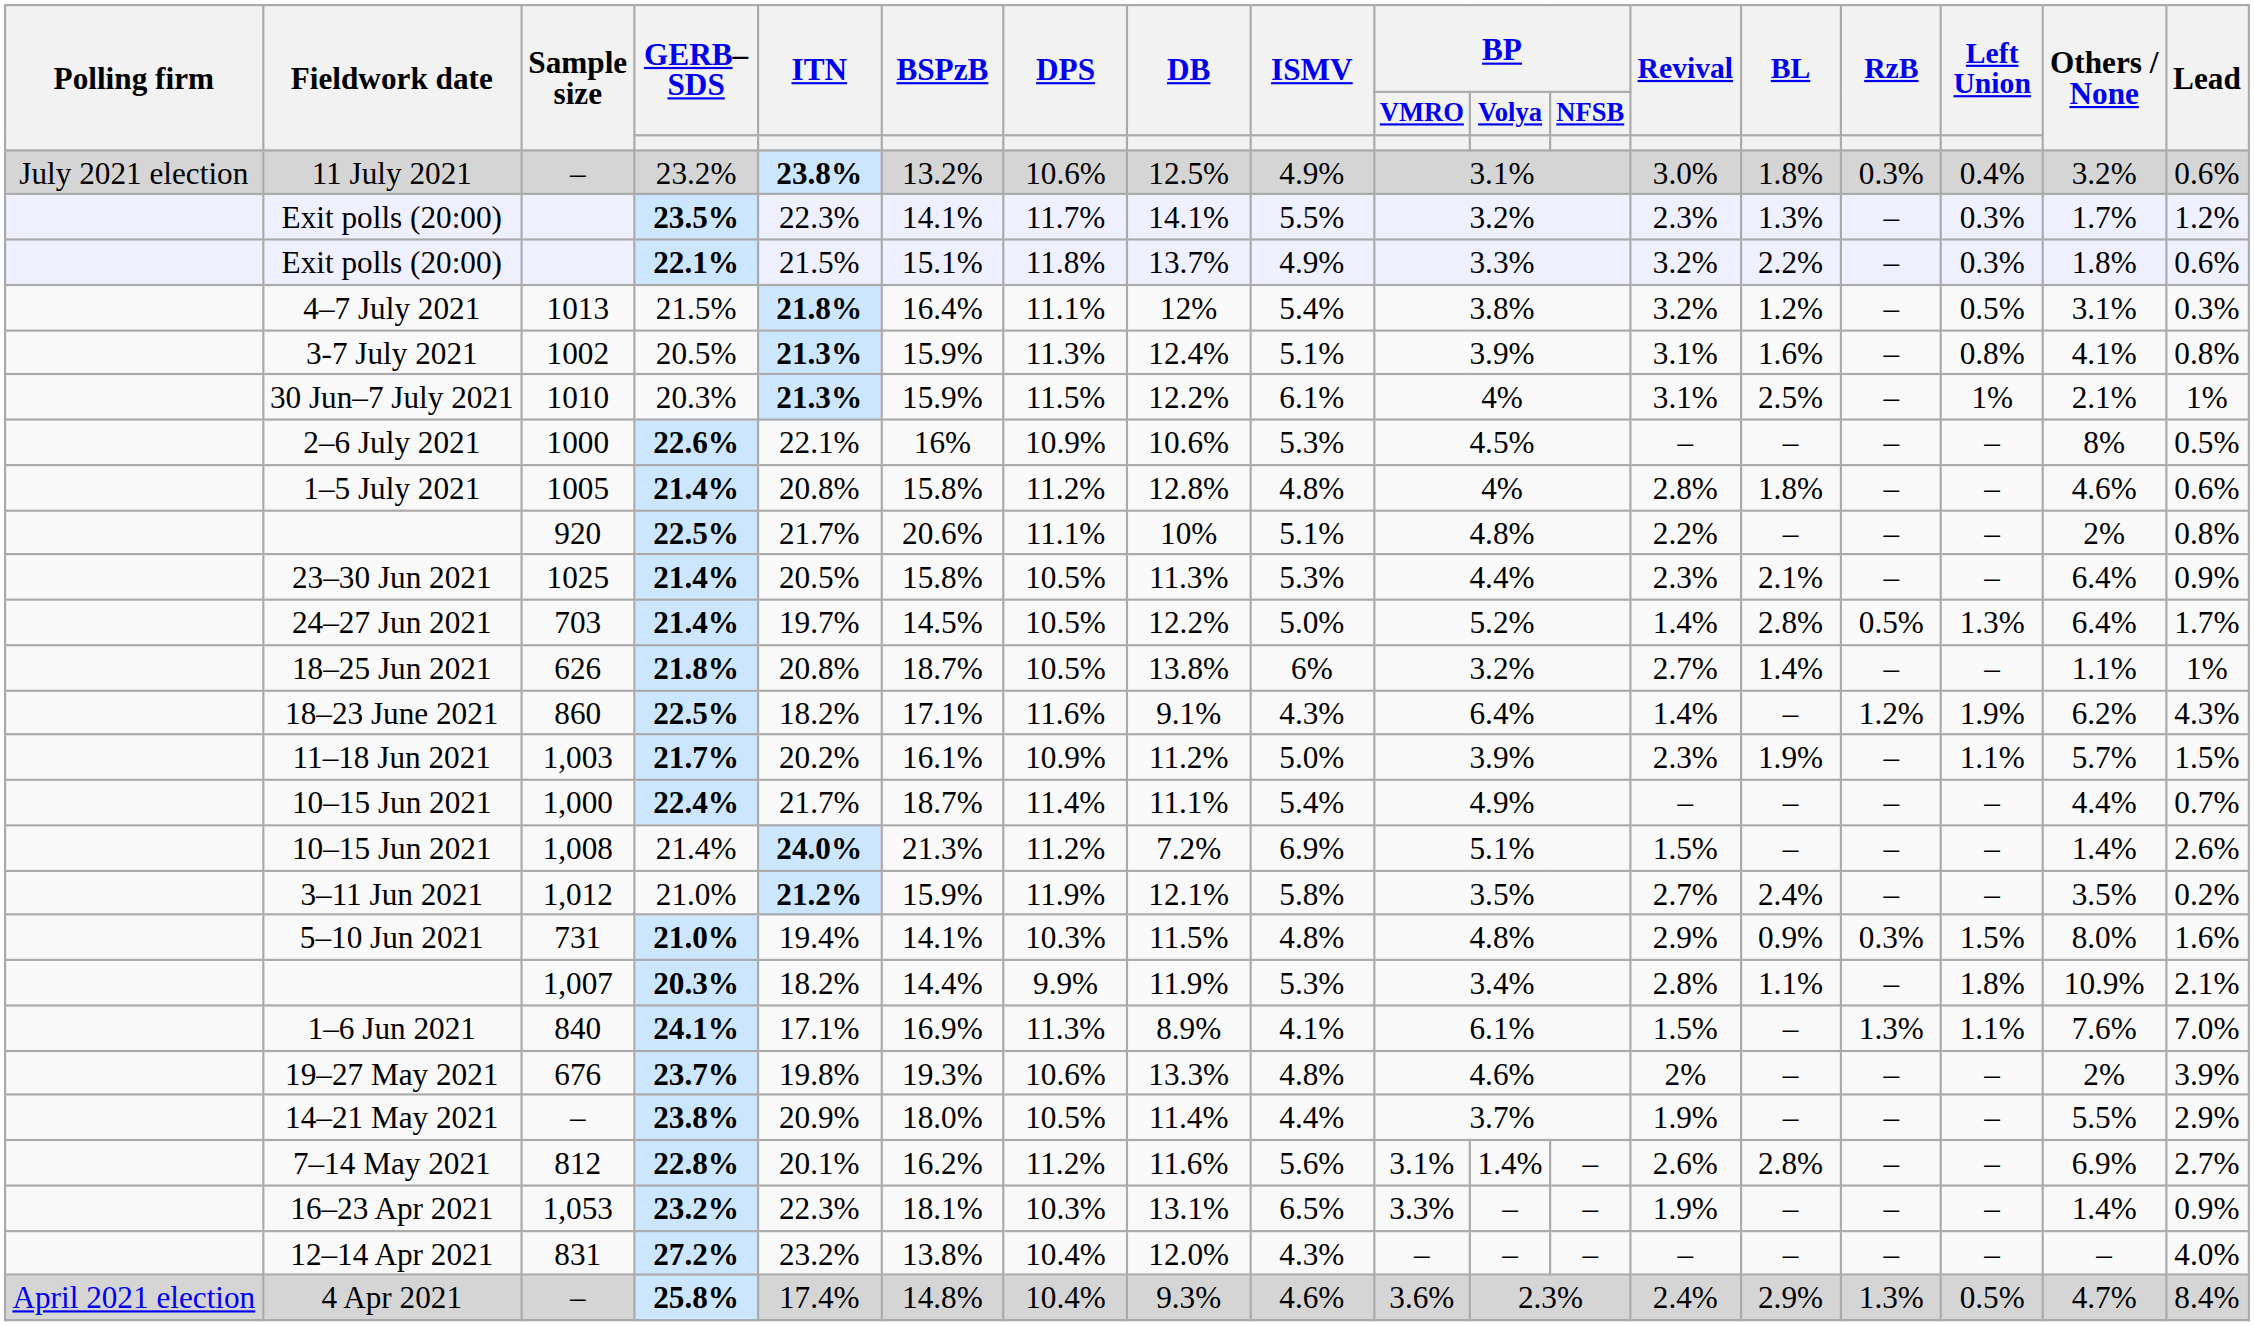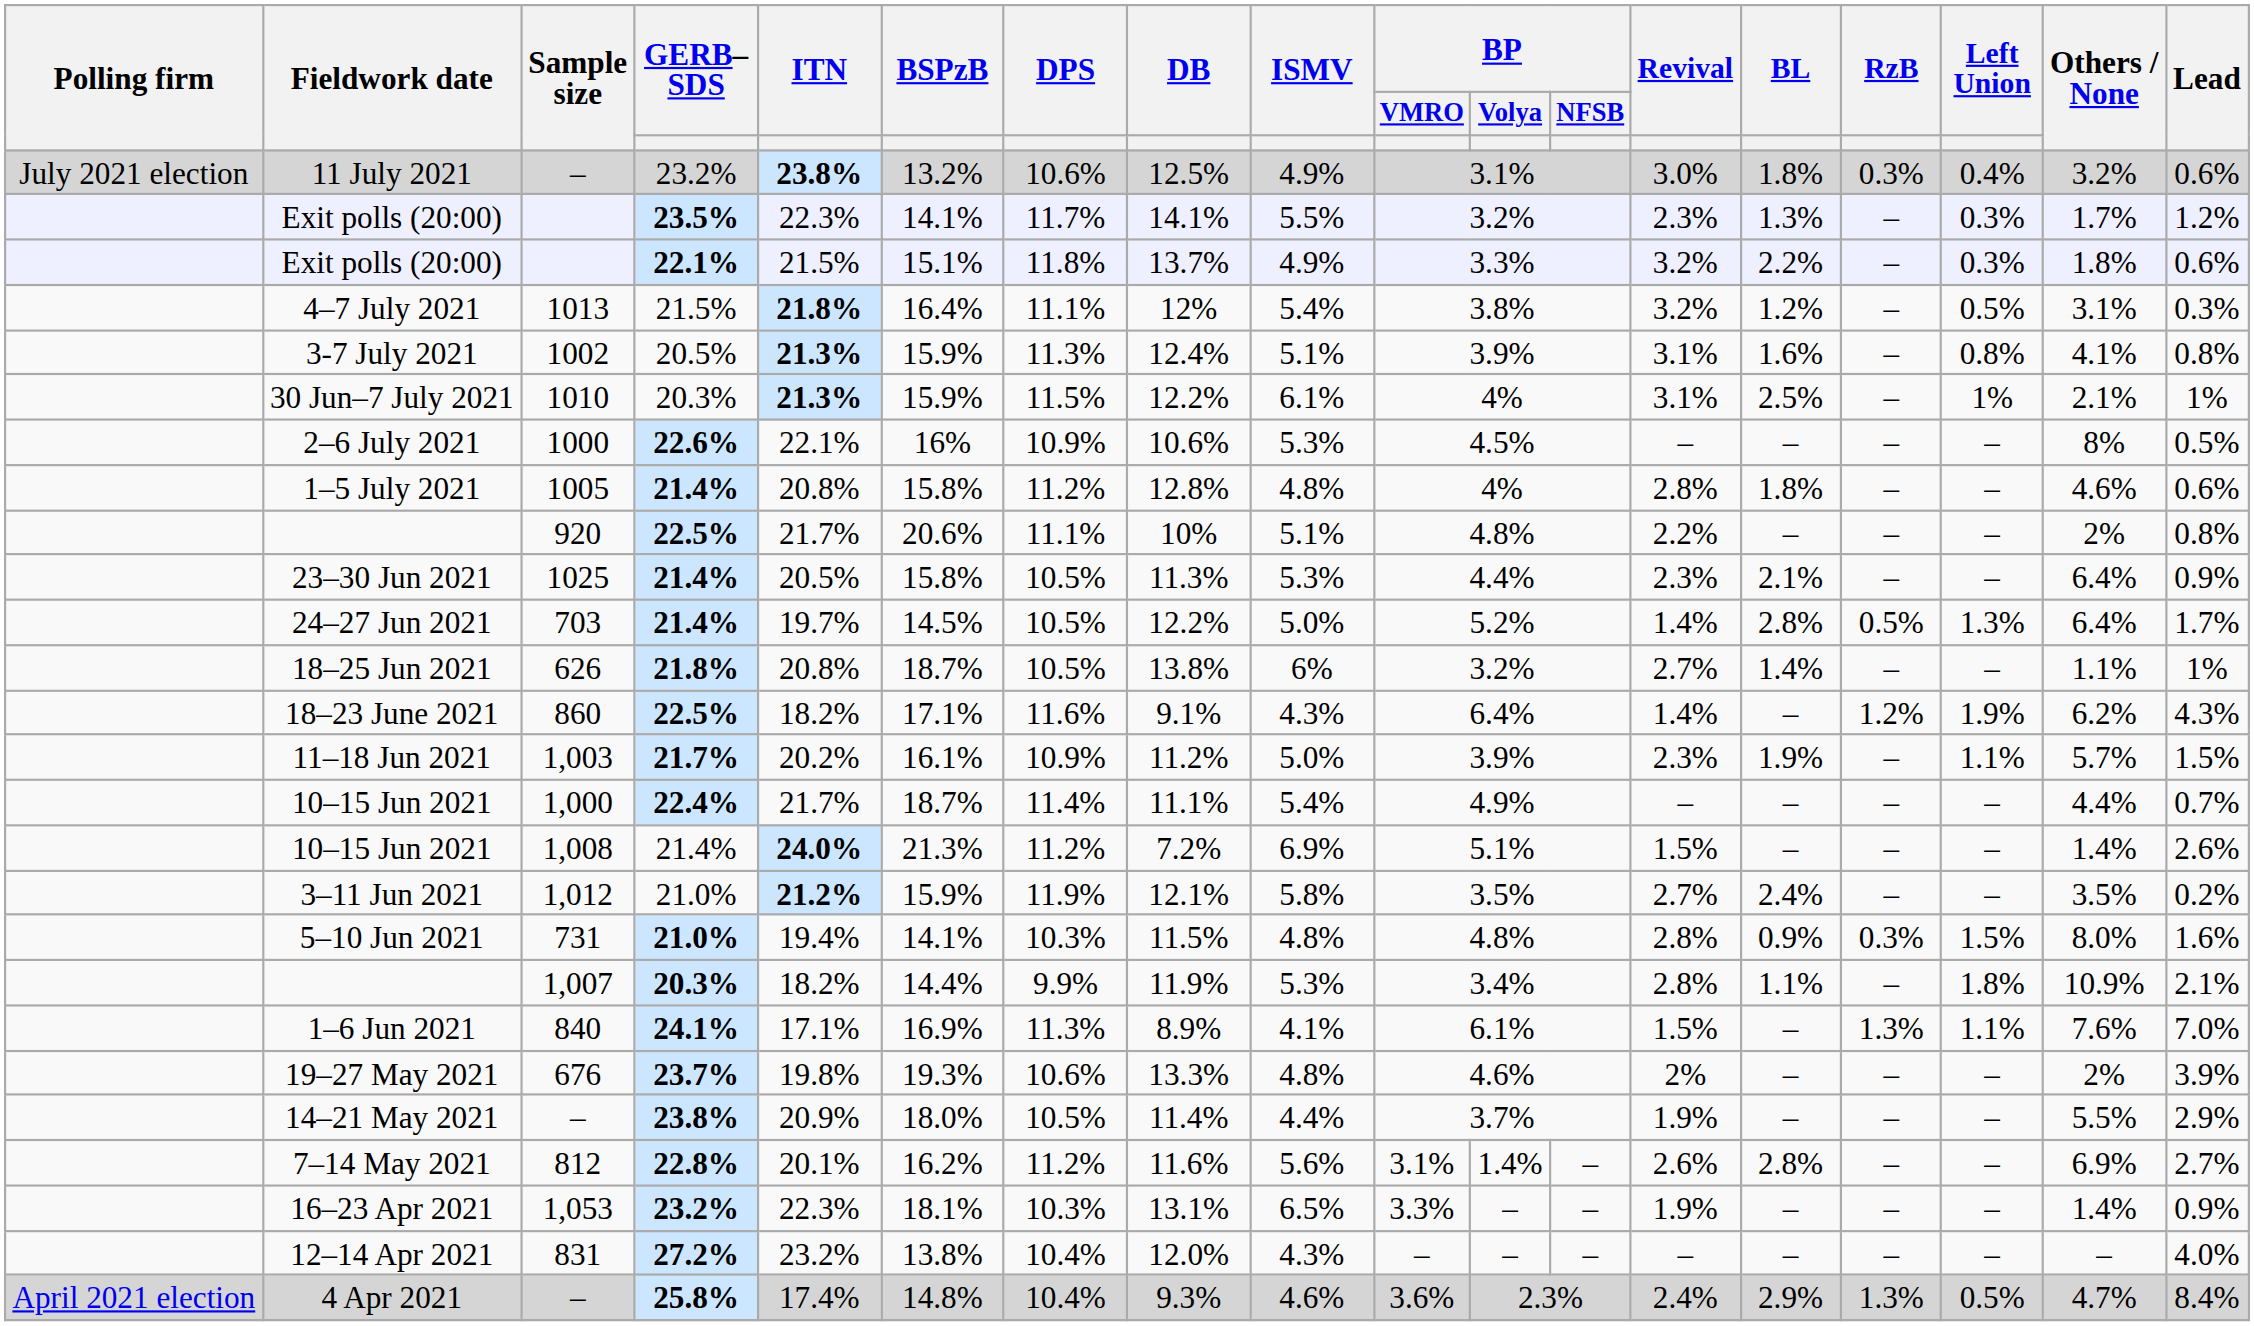(1685, 938) 2.9% -> (1685, 938) 2.8%
